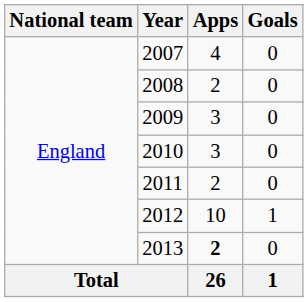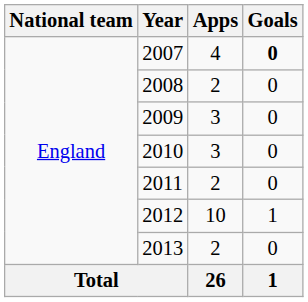(273, 53) normal -> (273, 53) bold
(215, 248) bold -> (215, 248) normal
